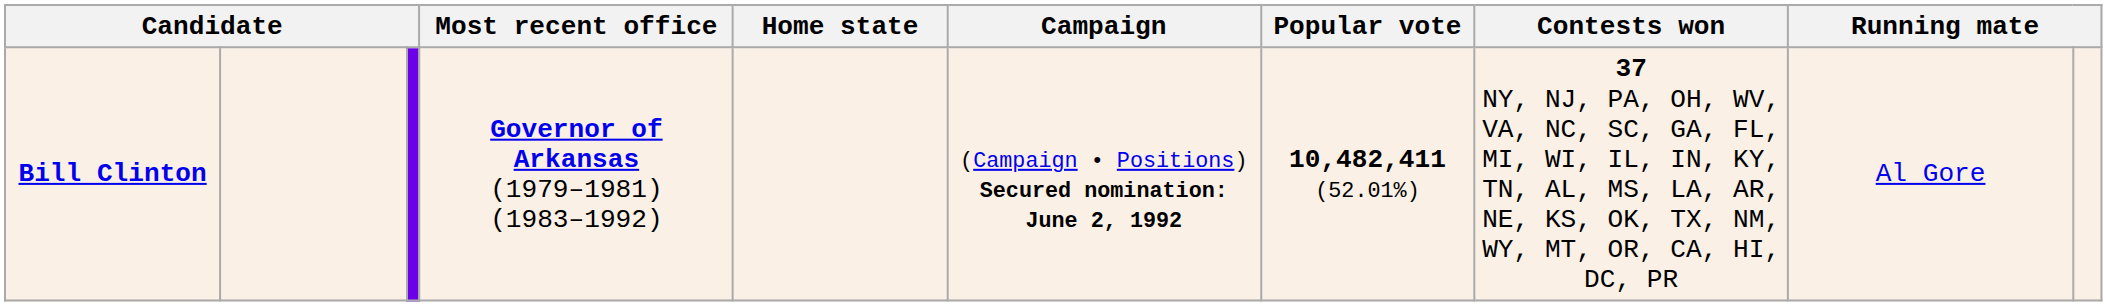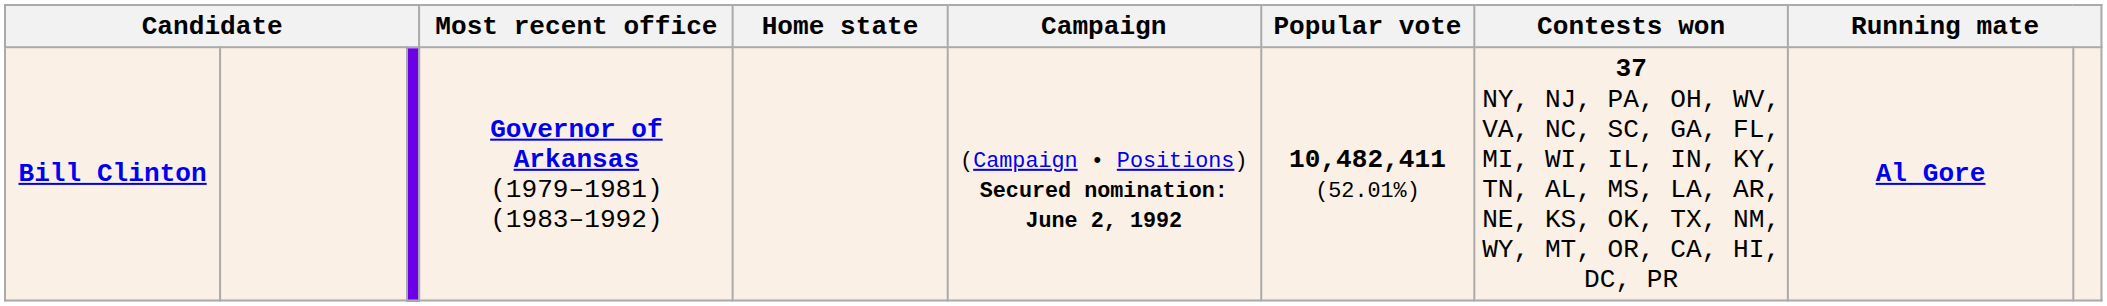(1931, 174) normal -> (1931, 174) bold
